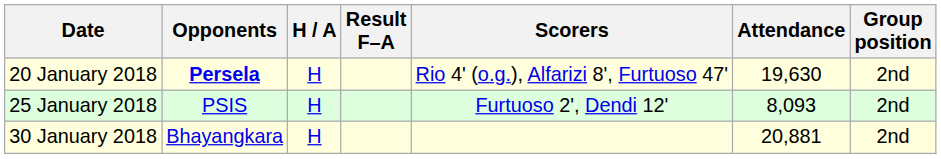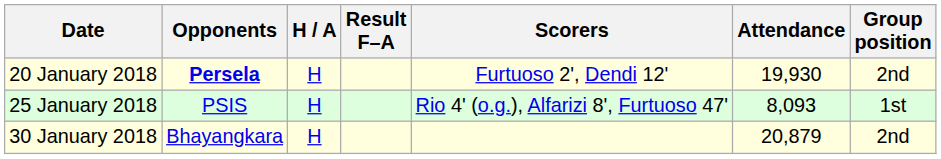(572, 74) Rio 4' (o.g.), Alfarizi 8', Furtuoso 47' -> (572, 74) Furtuoso 2', Dendi 12'
(791, 74) 19,630 -> (791, 74) 19,930
(572, 105) Furtuoso 2', Dendi 12' -> (572, 105) Rio 4' (o.g.), Alfarizi 8', Furtuoso 47'
(893, 105) 2nd -> (893, 105) 1st
(791, 136) 20,881 -> (791, 136) 20,879
